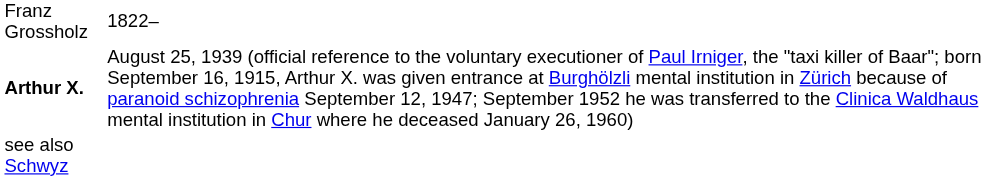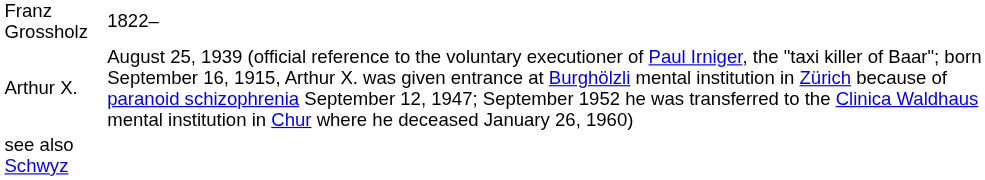(44, 88) bold -> (41, 88) normal
